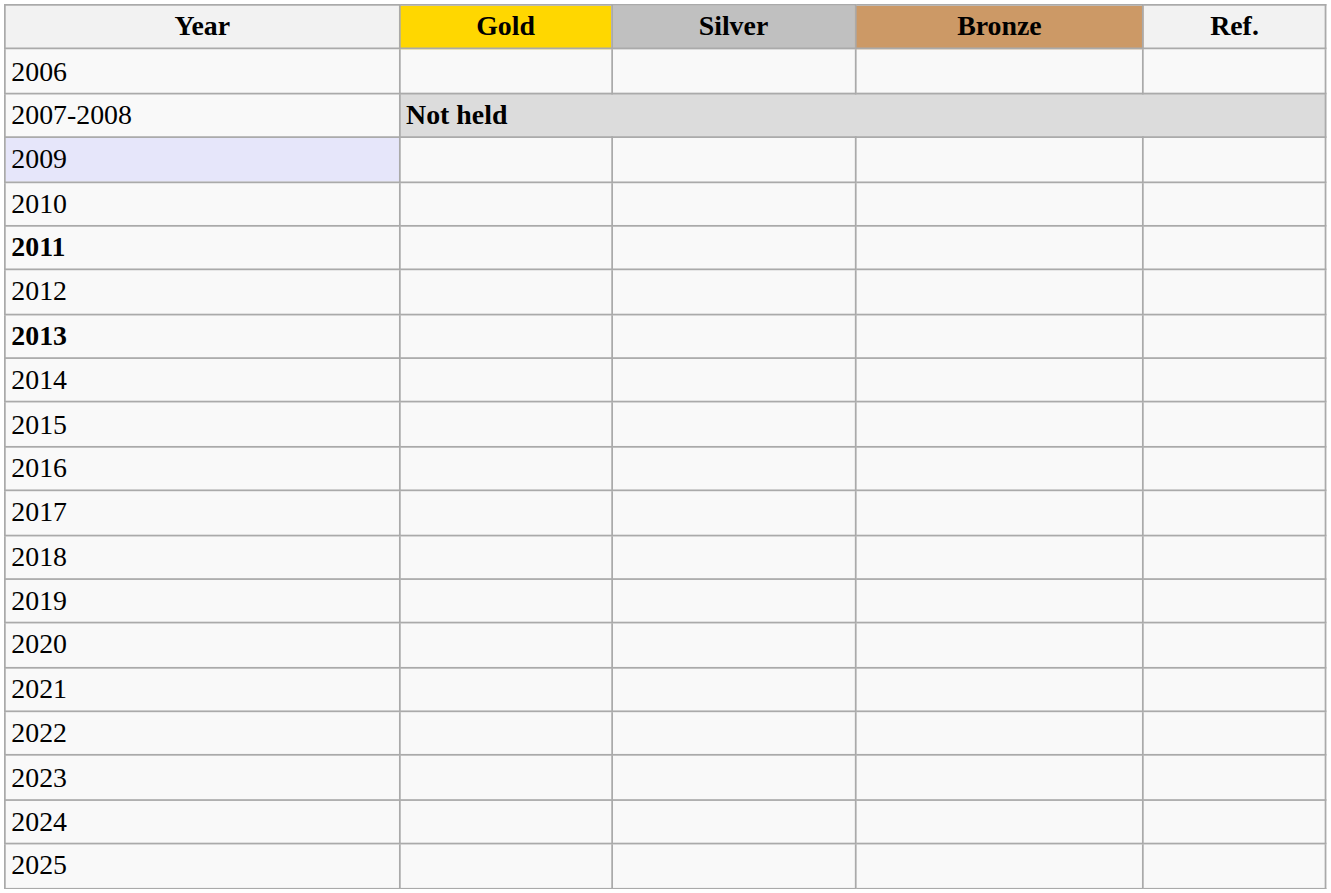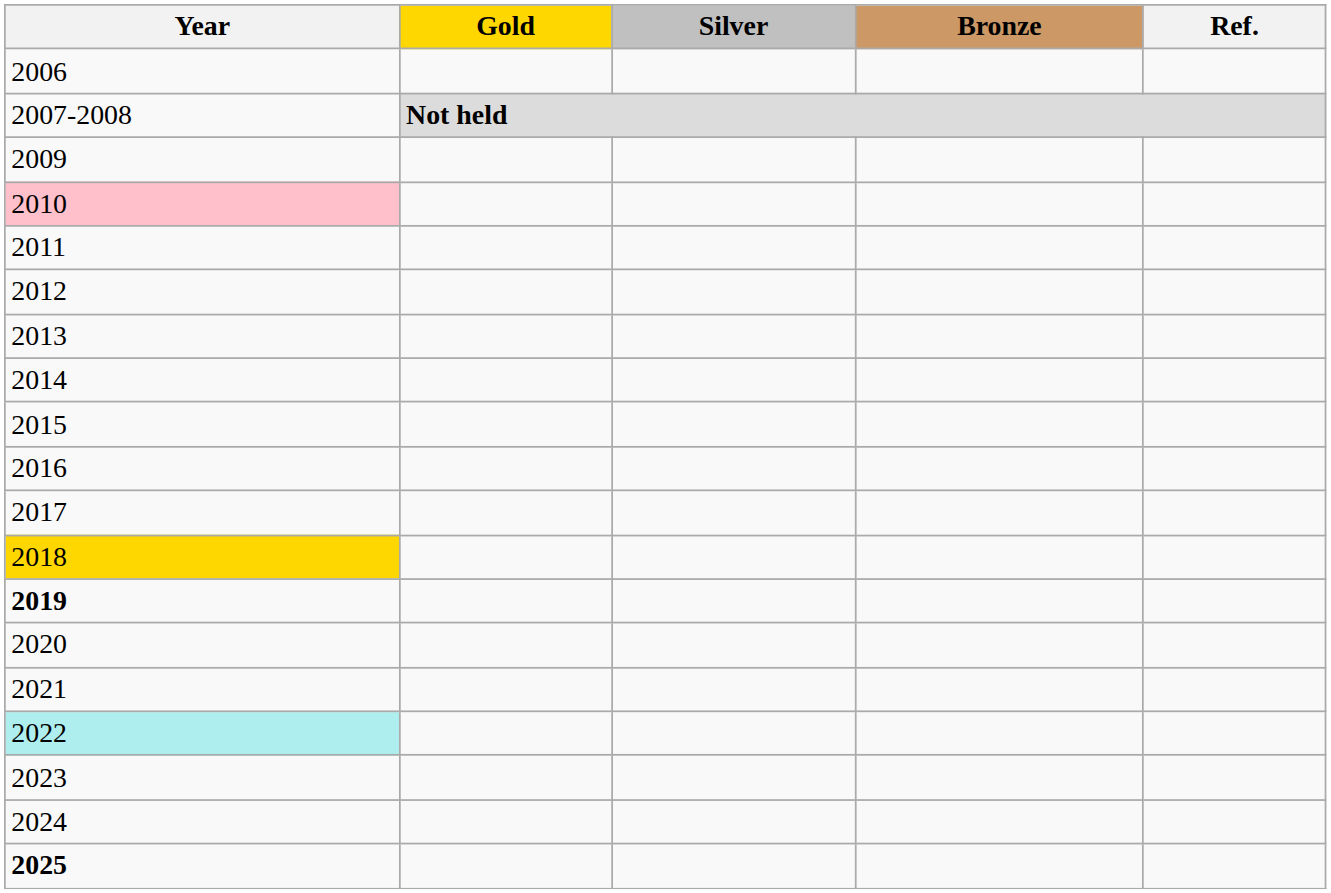(39, 159) lavender background -> (39, 159) no background
(39, 203) no background -> (39, 203) pink background
(38, 247) bold -> (39, 247) normal
(39, 335) bold -> (39, 335) normal
(39, 556) no background -> (39, 556) gold background
(39, 600) normal -> (39, 600) bold
(39, 733) no background -> (39, 733) paleturquoise background
(39, 865) normal -> (39, 865) bold
